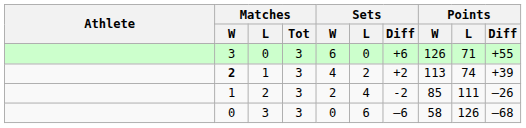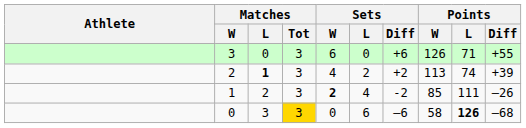(232, 73) bold -> (232, 73) normal
(265, 73) normal -> (265, 73) bold
(333, 93) normal -> (333, 93) bold
(299, 113) no background -> (299, 113) gold background
(468, 113) normal -> (468, 113) bold
